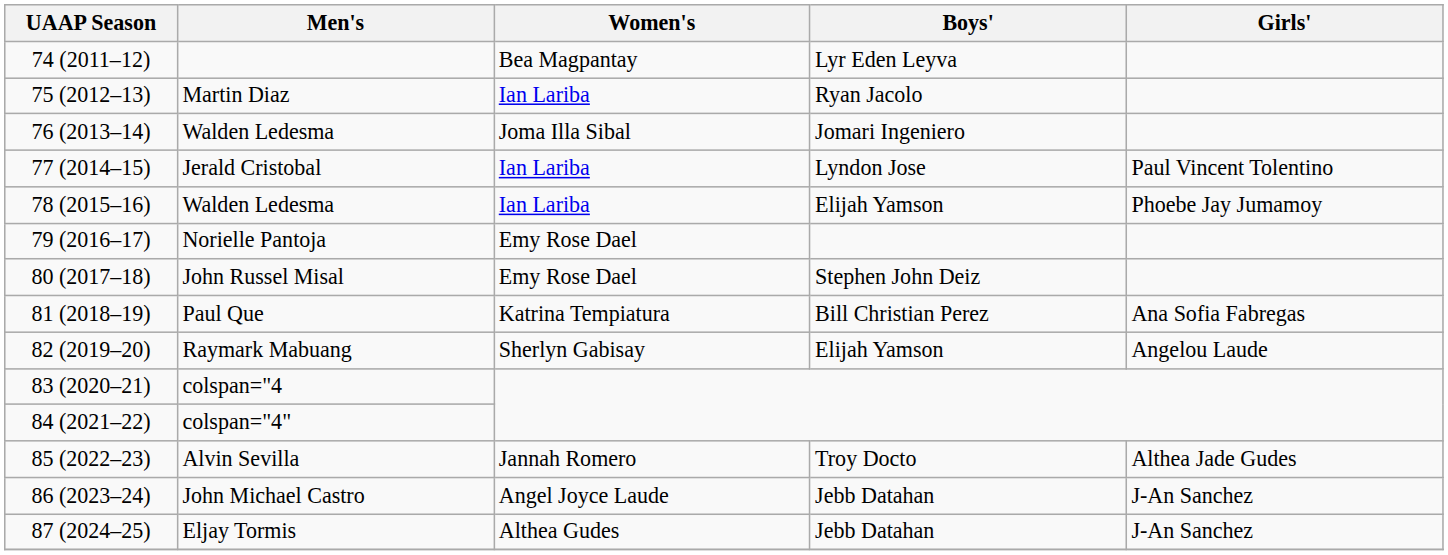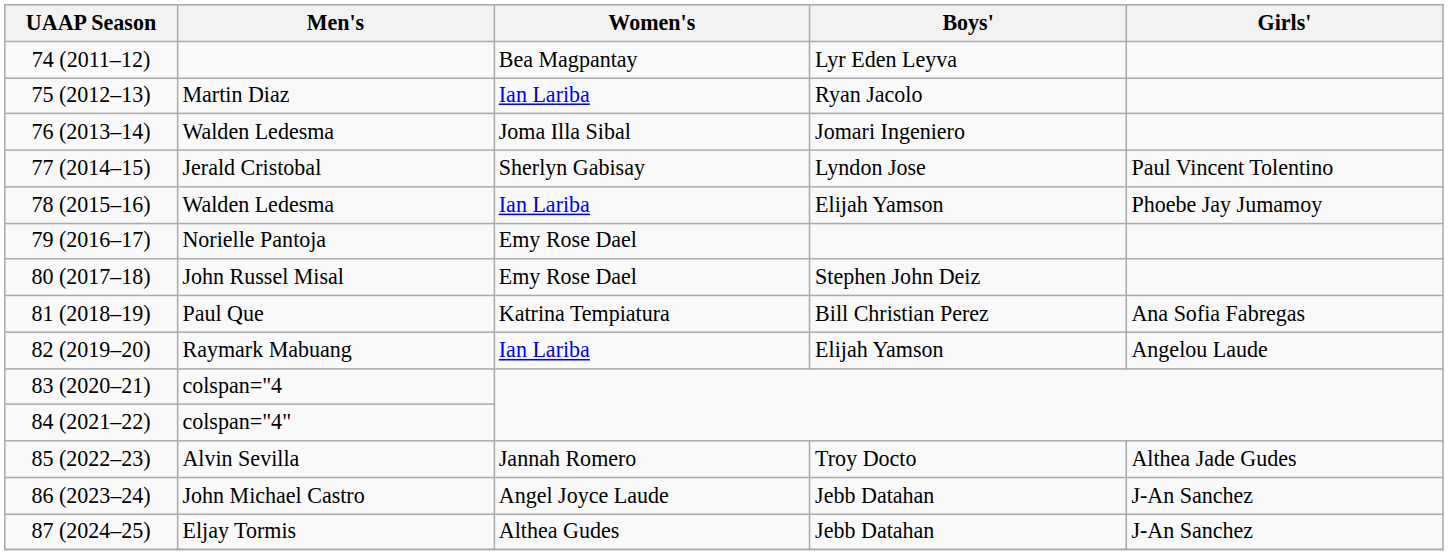(544, 168) Ian Lariba -> (572, 168) Sherlyn Gabisay
(572, 350) Sherlyn Gabisay -> (544, 350) Ian Lariba
